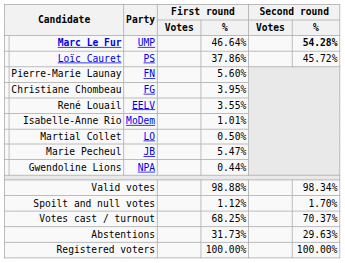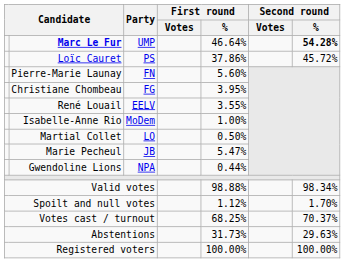(232, 121) 1.01% -> (232, 121) 1.00%
